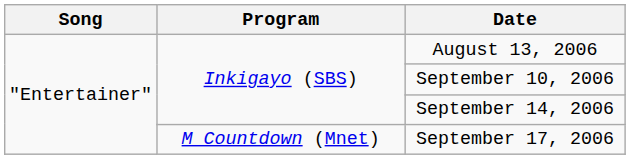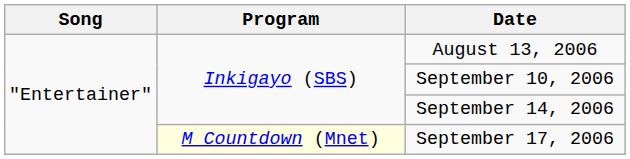(281, 139) no background -> (281, 139) lightyellow background
